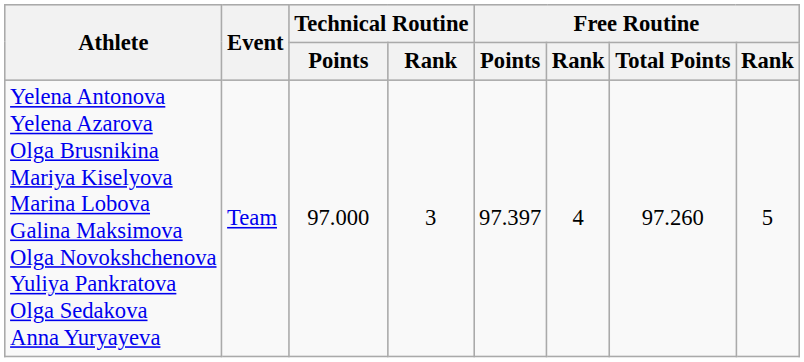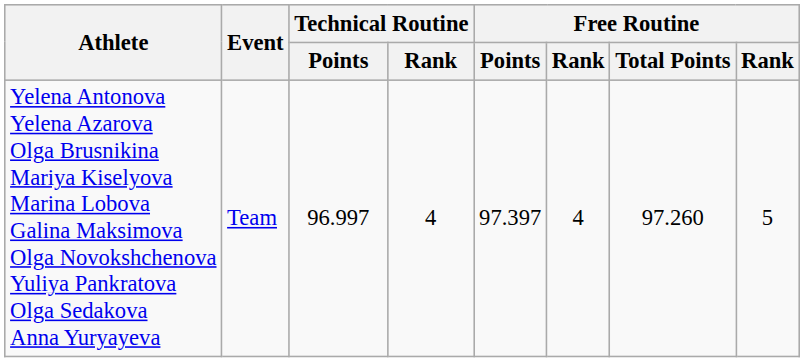(338, 218) 97.000 -> (338, 218) 96.997
(431, 218) 3 -> (431, 218) 4
